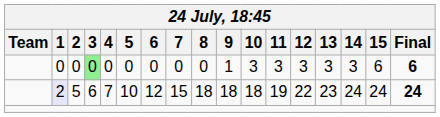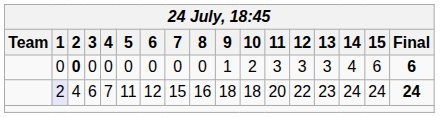(76, 67) normal -> (76, 67) bold
(92, 67) lightgreen background -> (92, 67) no background
(254, 67) 3 -> (252, 67) 2
(353, 67) 3 -> (352, 67) 4
(76, 92) 5 -> (76, 92) 4
(129, 92) 10 -> (128, 92) 11
(204, 92) 18 -> (203, 92) 16
(278, 92) 19 -> (277, 92) 20
